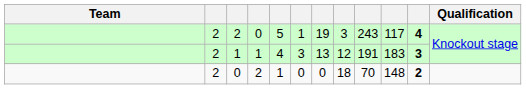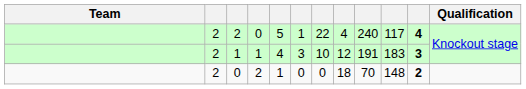(323, 34) 19 -> (323, 34) 22
(344, 34) 3 -> (344, 34) 4
(368, 34) 243 -> (368, 34) 240
(323, 53) 13 -> (323, 53) 10
